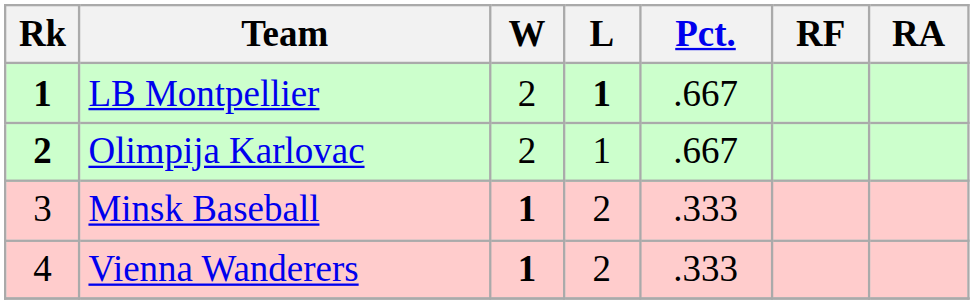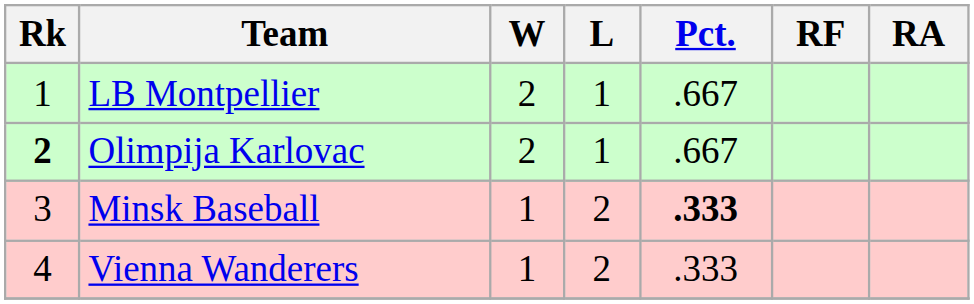(43, 92) bold -> (43, 92) normal
(602, 92) bold -> (602, 92) normal
(527, 209) bold -> (527, 209) normal
(706, 209) normal -> (706, 209) bold
(527, 268) bold -> (527, 268) normal
